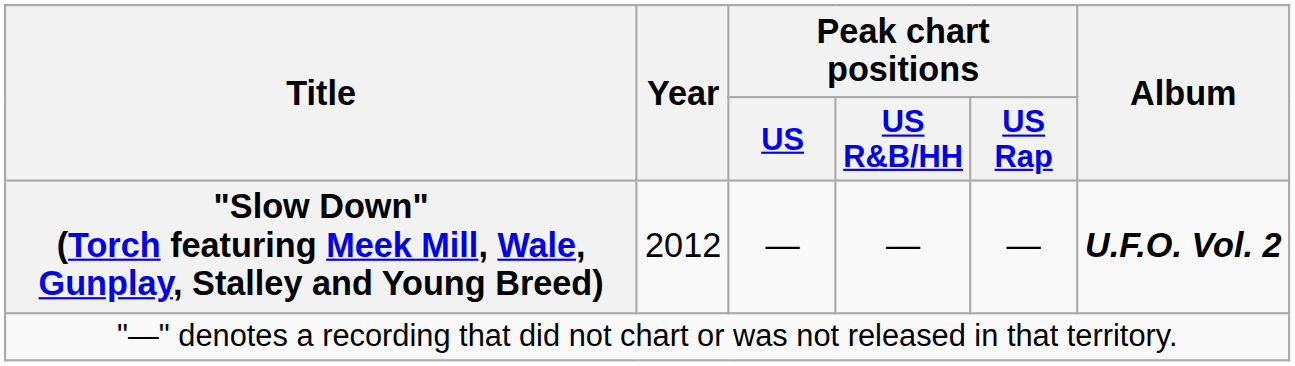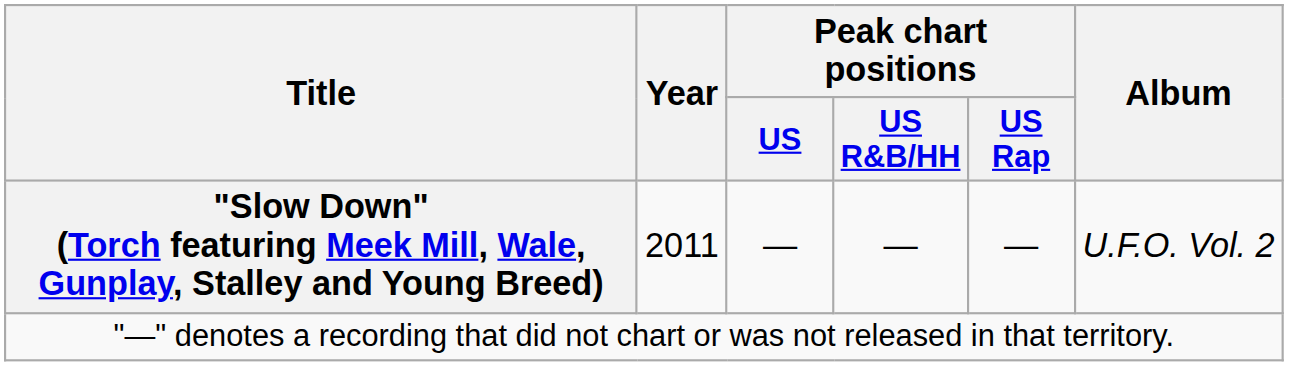(683, 245) 2012 -> (682, 245) 2011
(1183, 245) bold -> (1179, 245) normal
